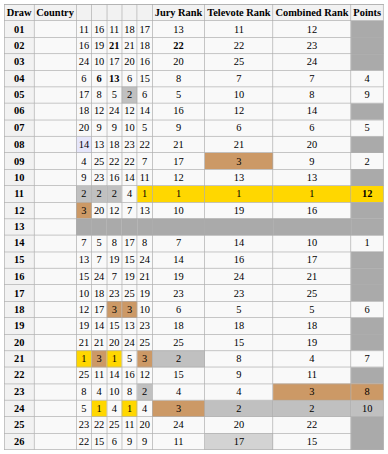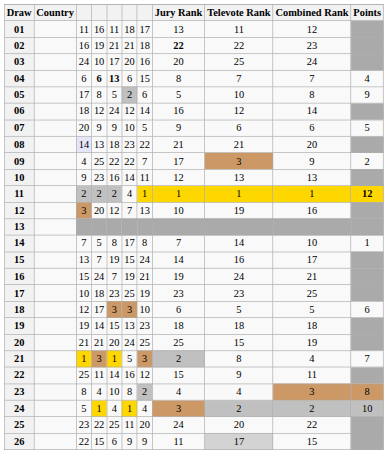(114, 45) bold -> (114, 45) normal
